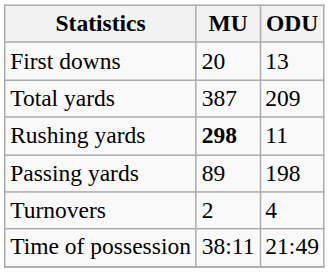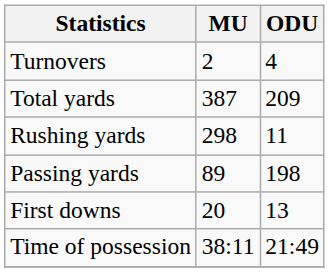rows swapped: (65, 60) <-> (58, 210)
(219, 135) bold -> (219, 135) normal
